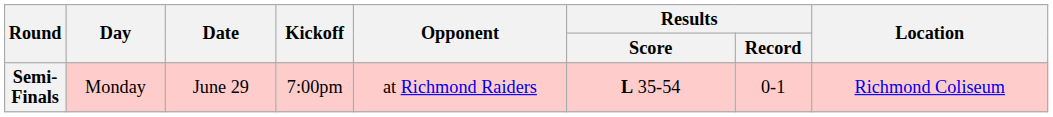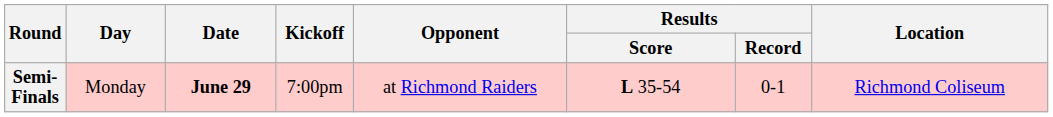(221, 87) normal -> (221, 87) bold
